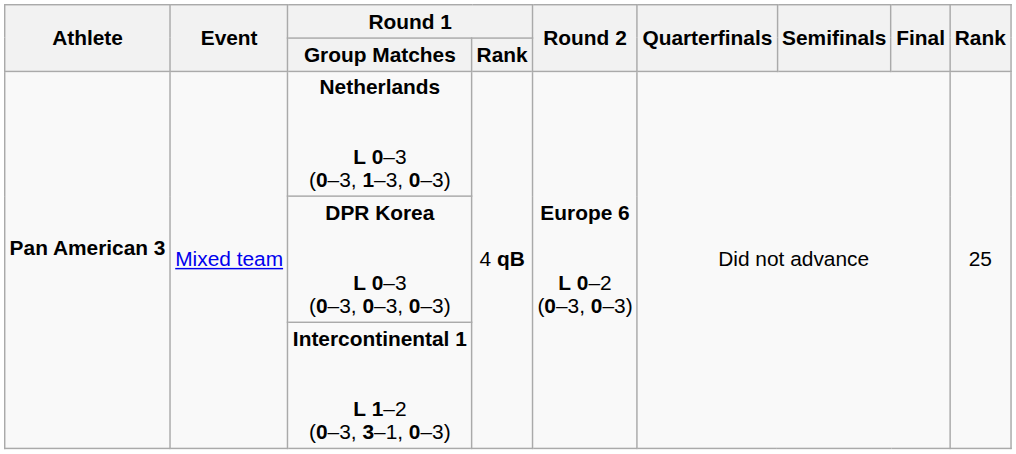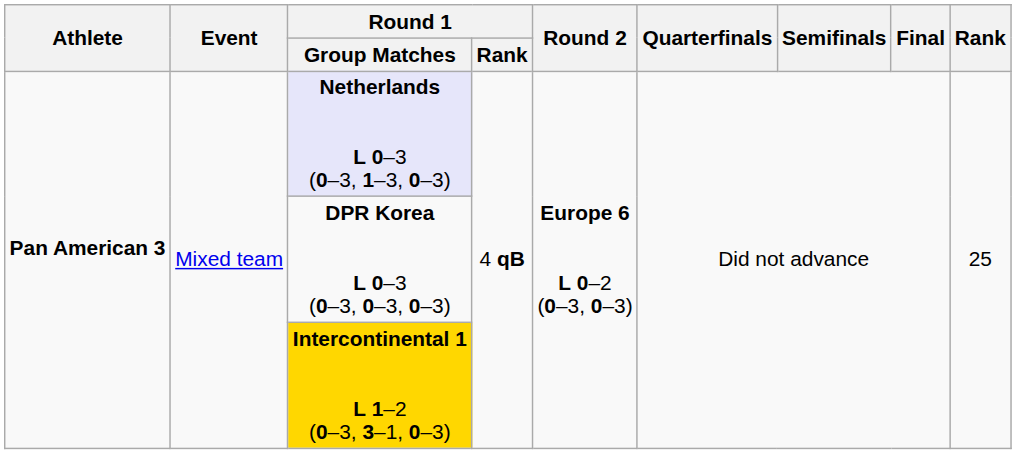(380, 134) no background -> (380, 134) lavender background
(380, 386) no background -> (380, 386) gold background
